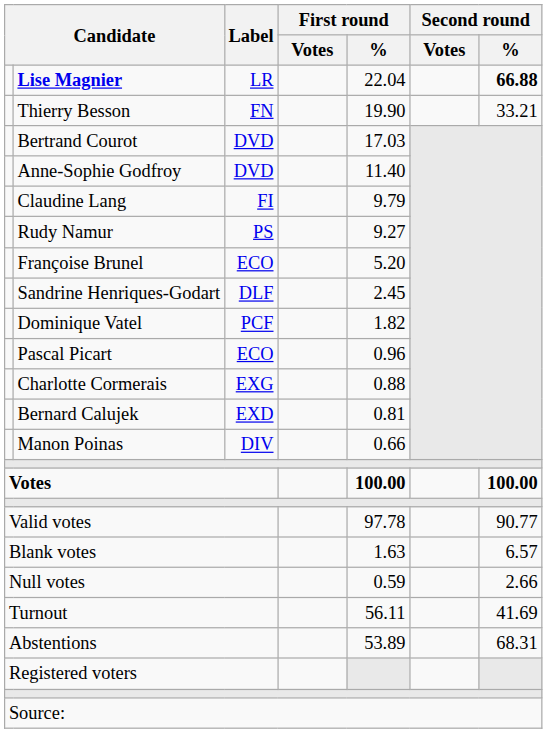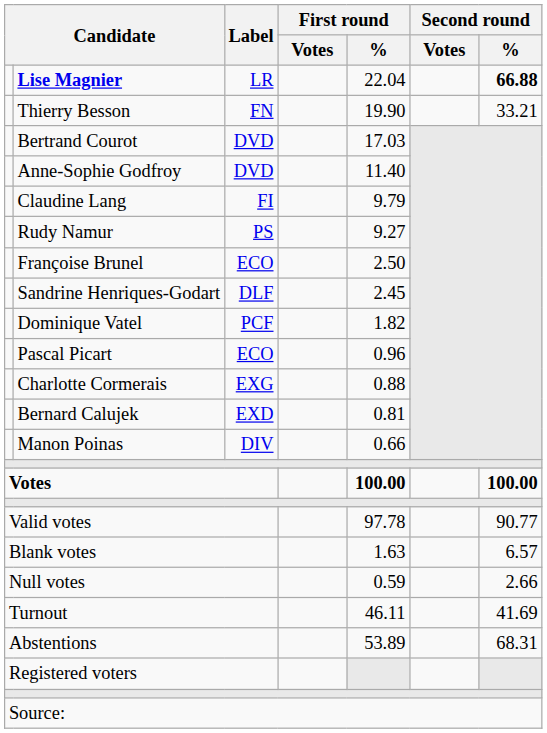(389, 262) 5.20 -> (389, 262) 2.50
(385, 613) 56.11 -> (385, 613) 46.11
